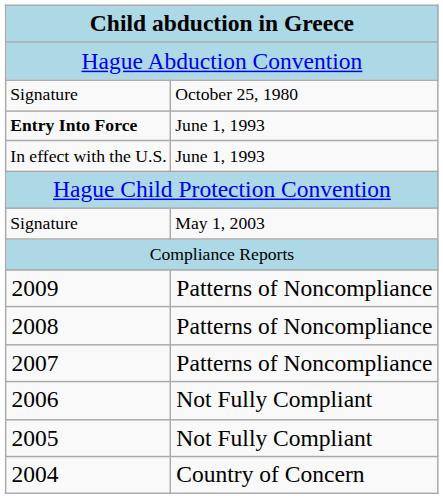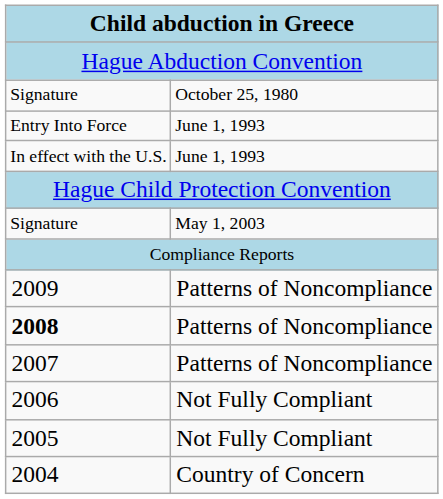(74, 125) bold -> (69, 125) normal
(35, 325) normal -> (35, 325) bold
